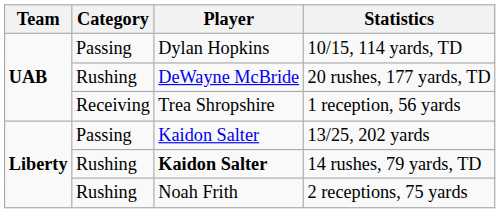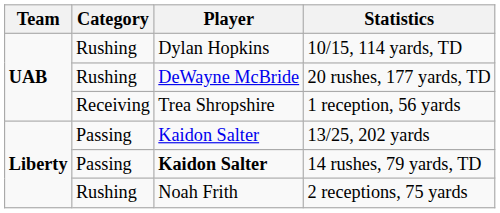(104, 48) Passing -> (106, 48) Rushing
(106, 163) Rushing -> (104, 163) Passing
